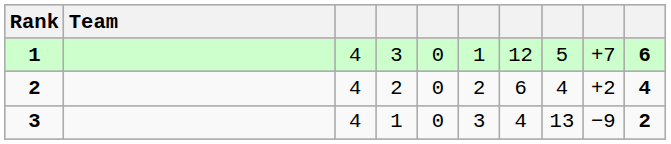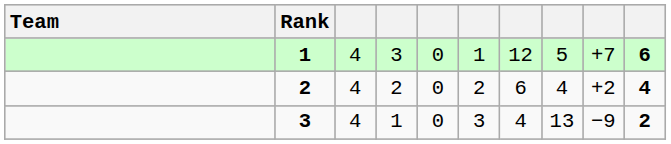columns swapped: (34, 22) <-> (93, 22)
